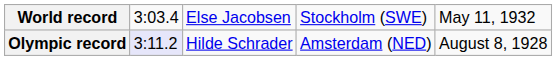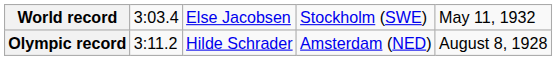(156, 43) lavender background -> (156, 43) no background
